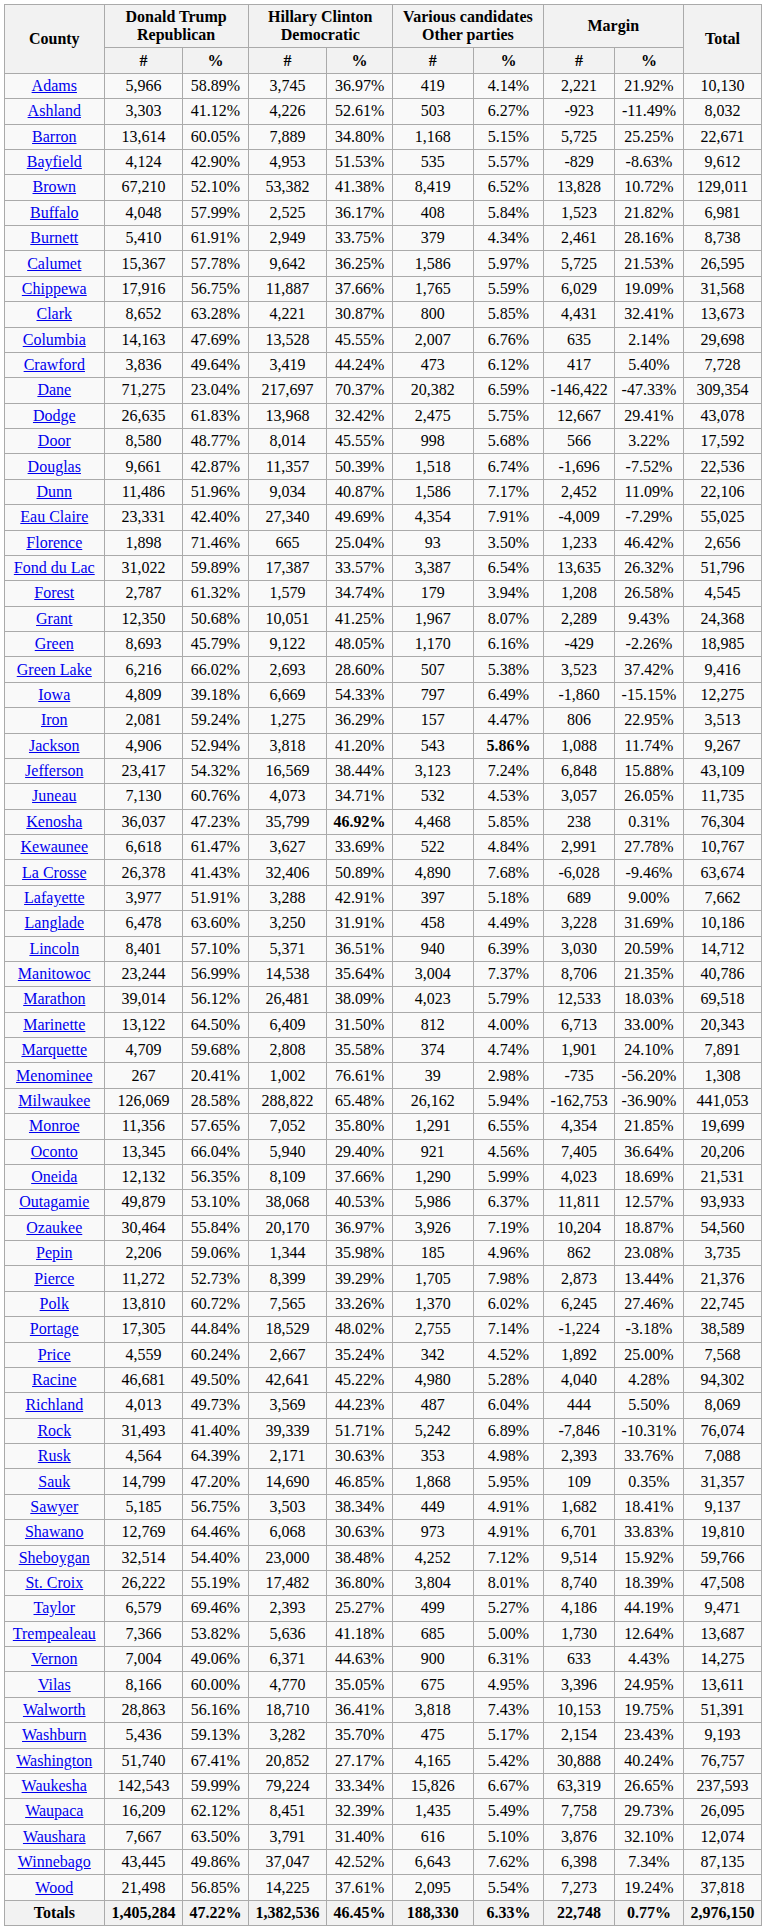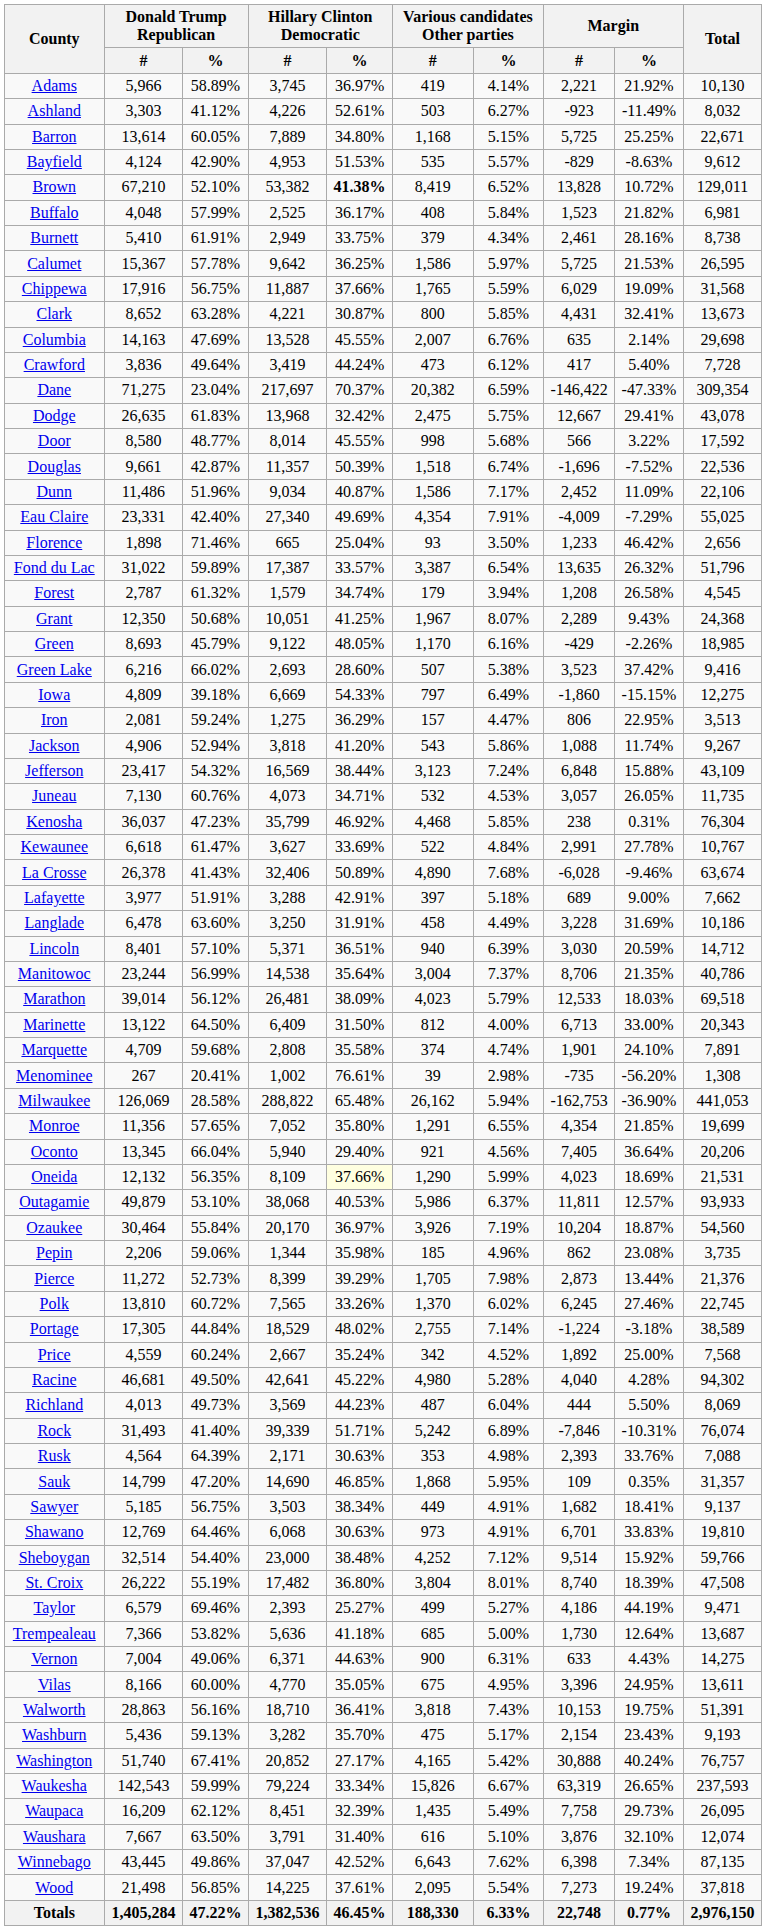(360, 187) normal -> (360, 187) bold
(508, 745) bold -> (508, 745) normal
(360, 821) bold -> (360, 821) normal
(360, 1177) no background -> (360, 1177) lightyellow background
